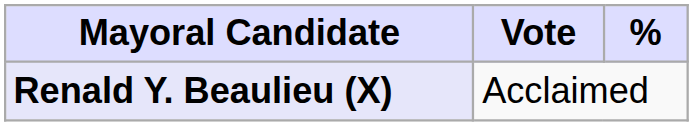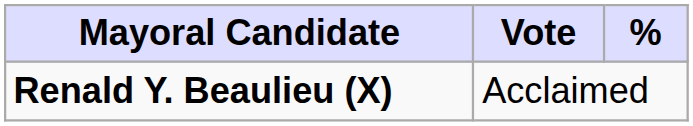(203, 90) lavender background -> (203, 90) no background
